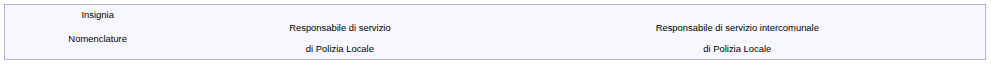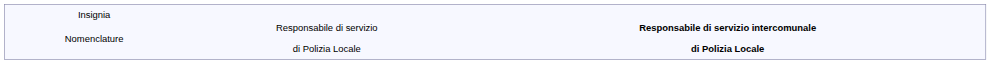(737, 38) normal -> (728, 38) bold
